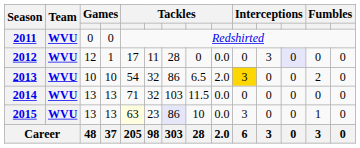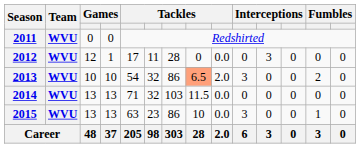(293, 57) lavender background -> (293, 57) no background
(199, 76) no background -> (199, 76) lightsalmon background
(244, 76) gold background -> (244, 76) no background
(133, 114) lightyellow background -> (133, 114) no background
(174, 114) lavender background -> (174, 114) no background
